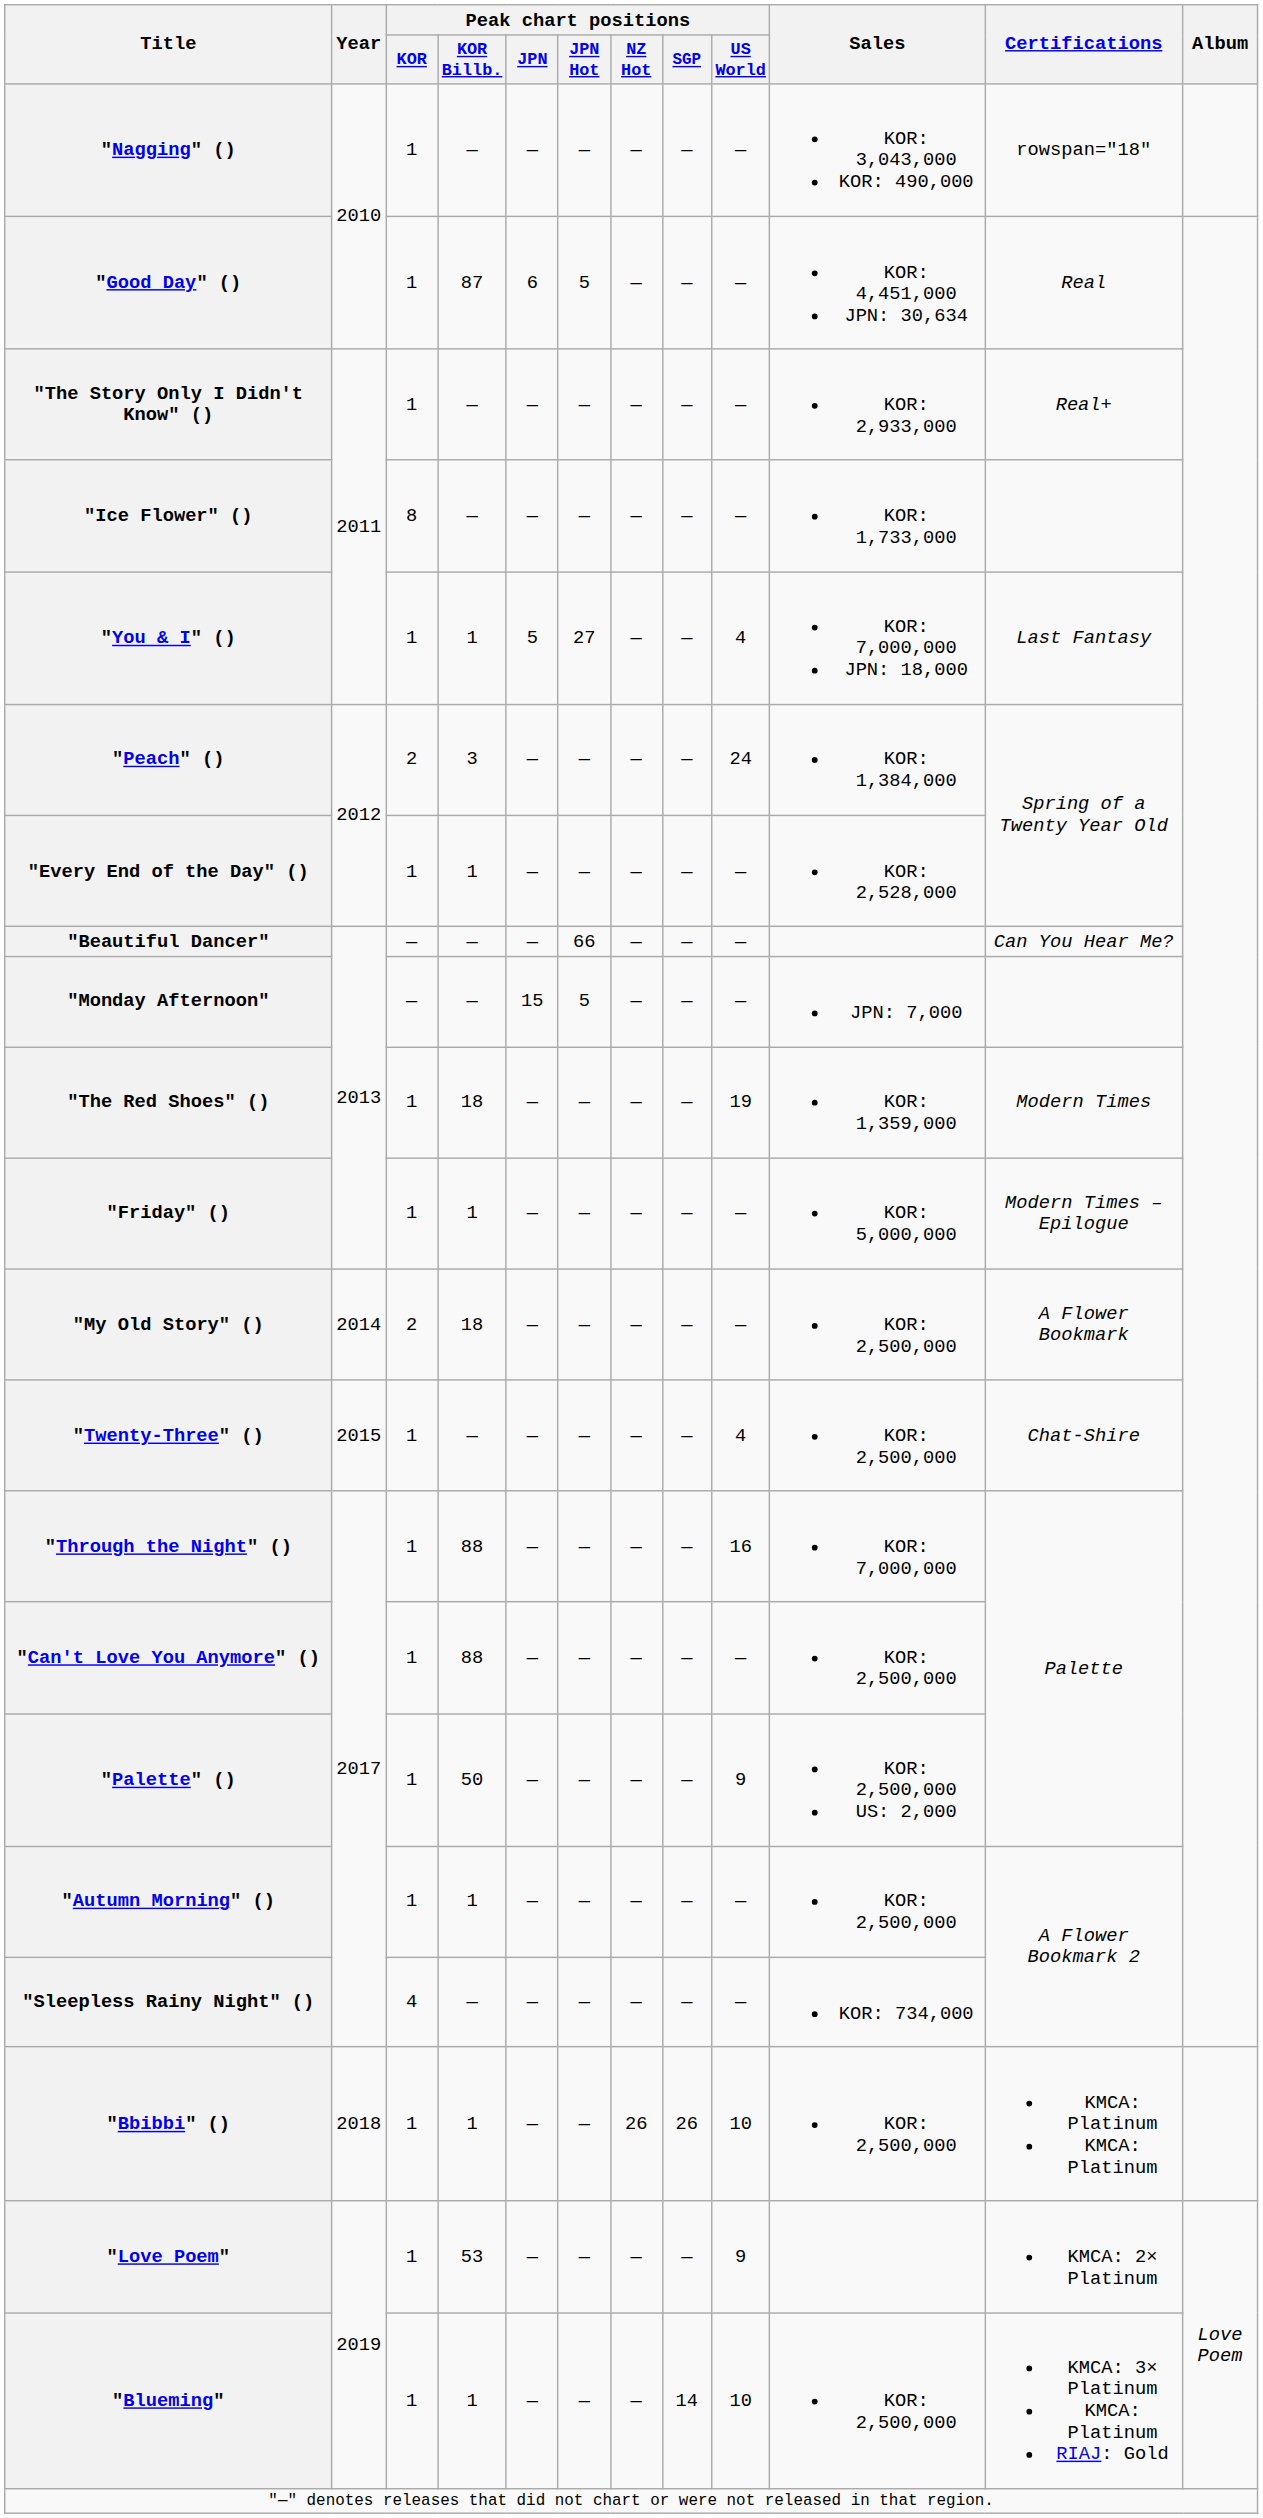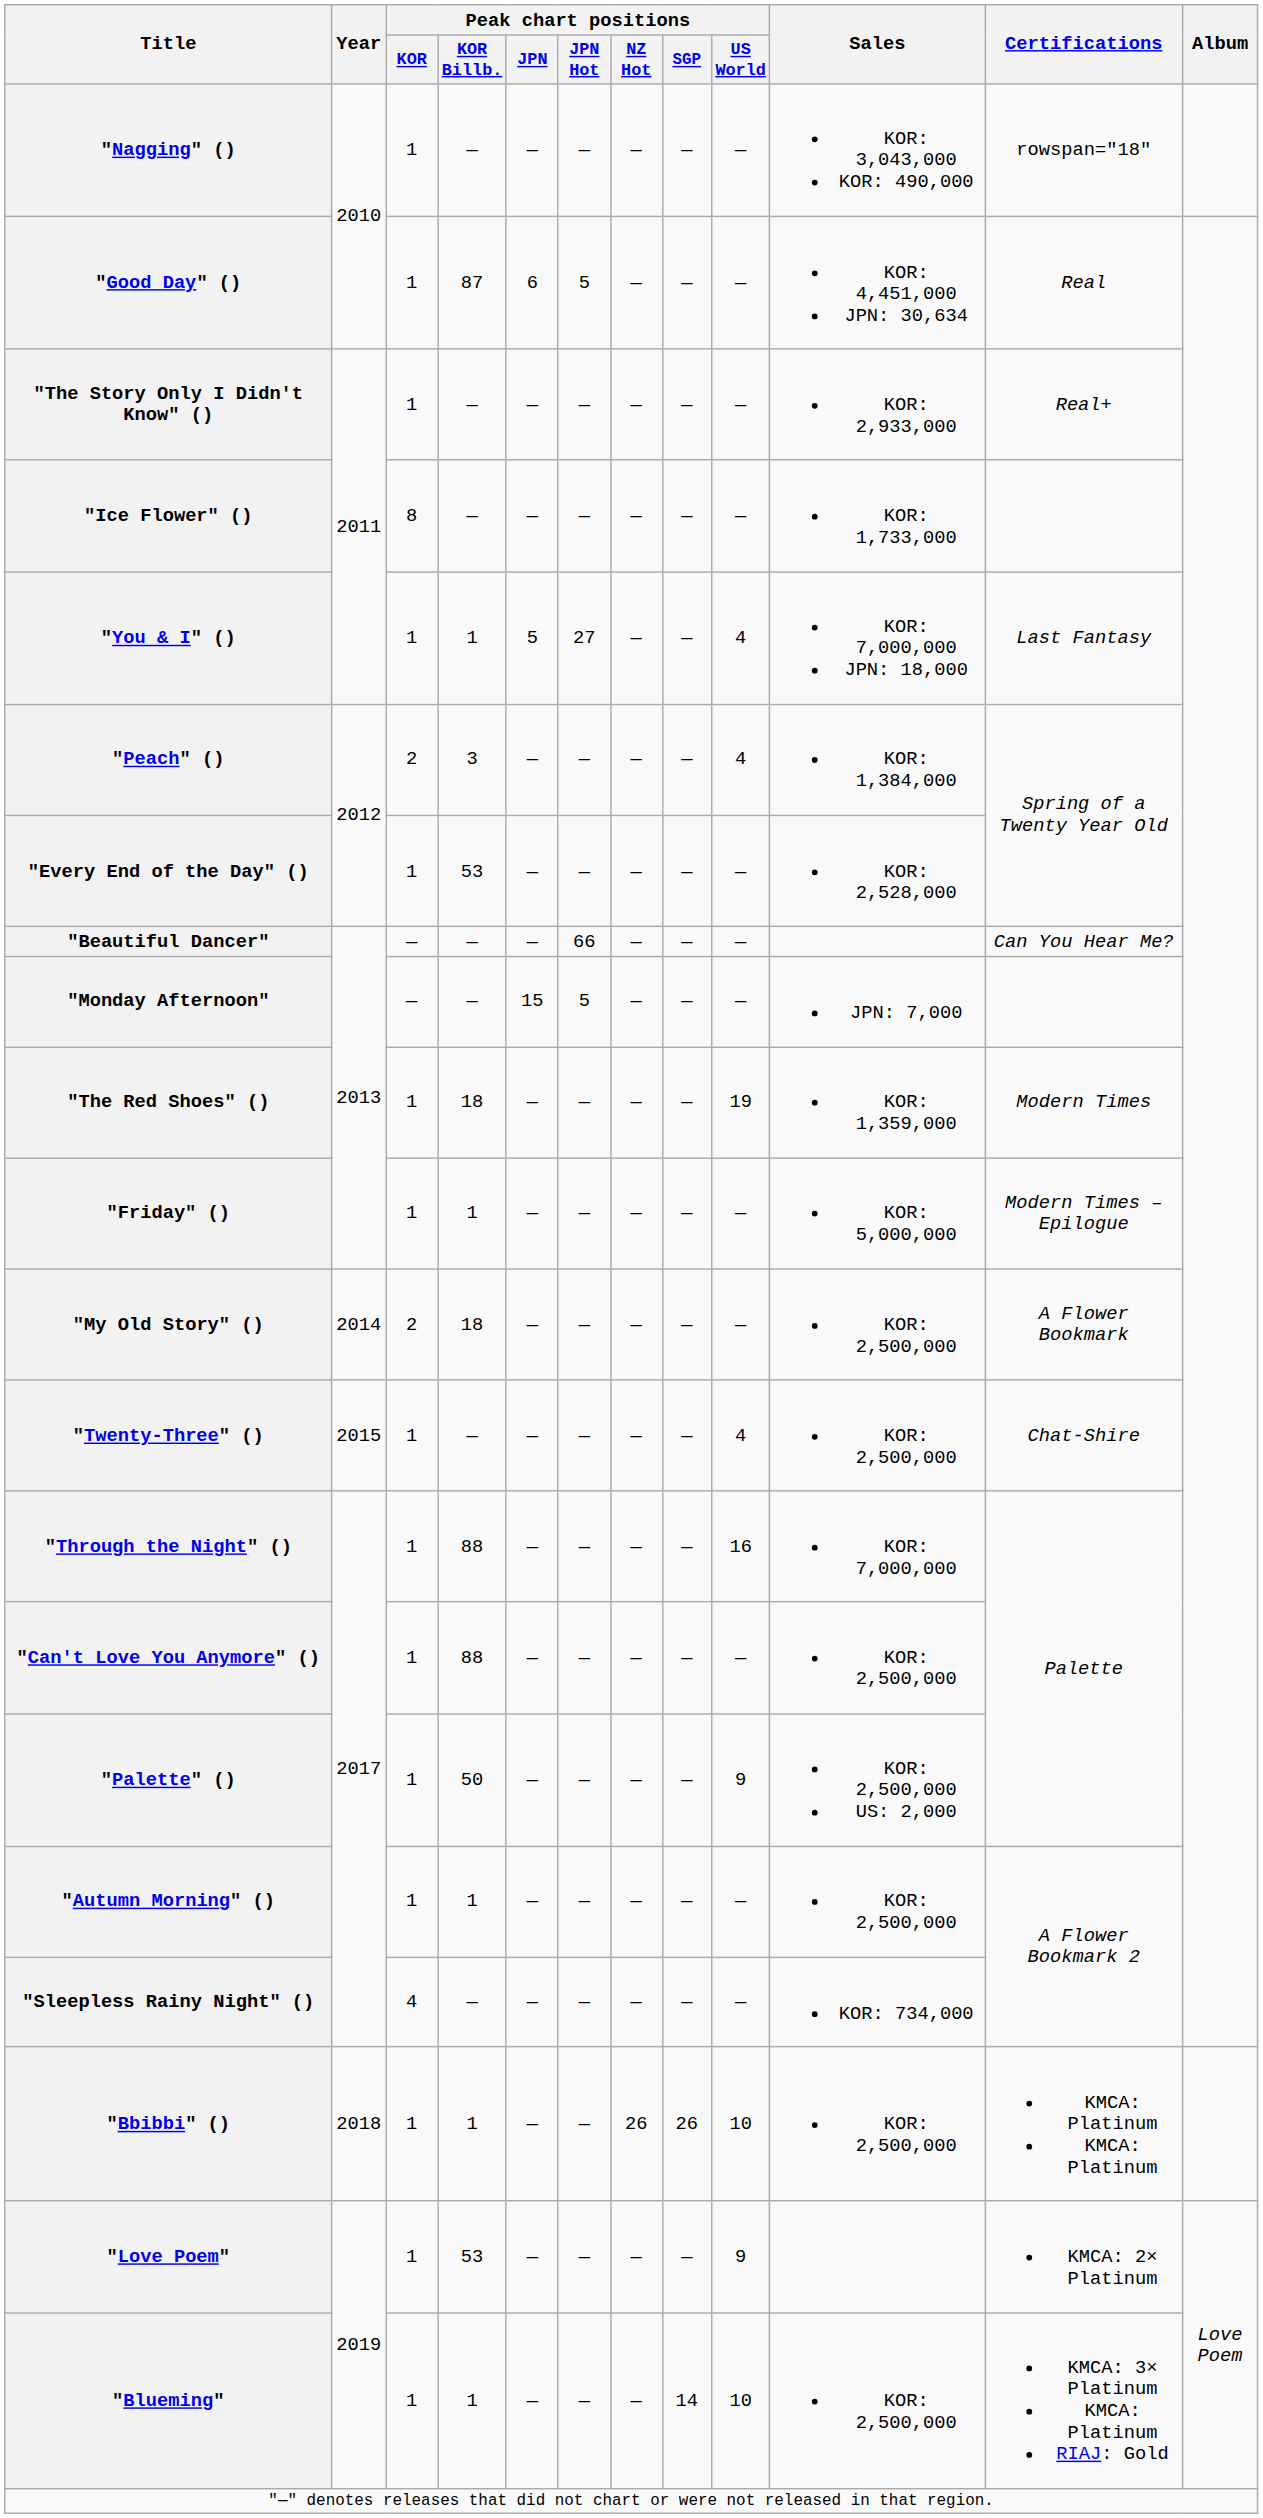(741, 760) 24 -> (741, 760) 4
(472, 871) 1 -> (472, 871) 53
